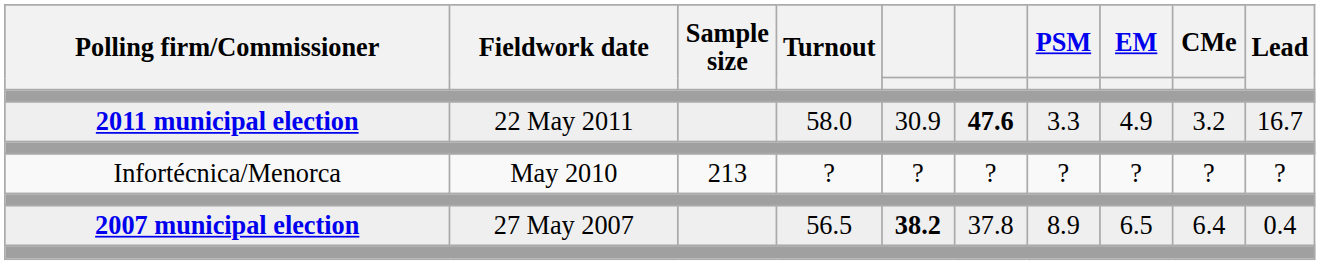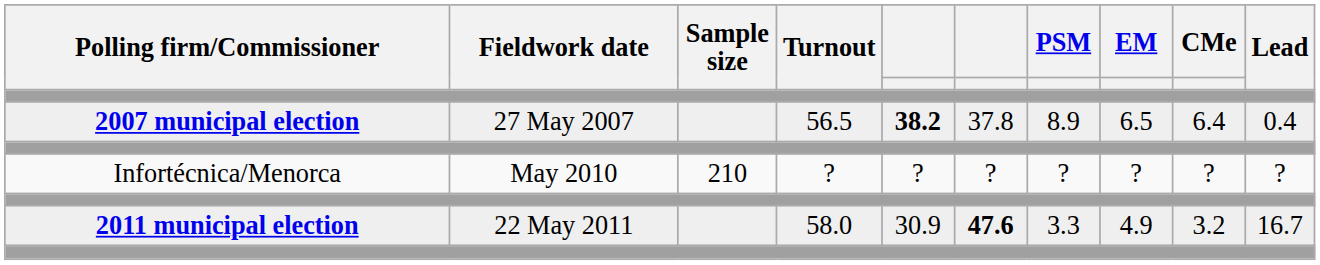rows swapped: (227, 121) <-> (227, 225)
(727, 173) 213 -> (727, 173) 210
